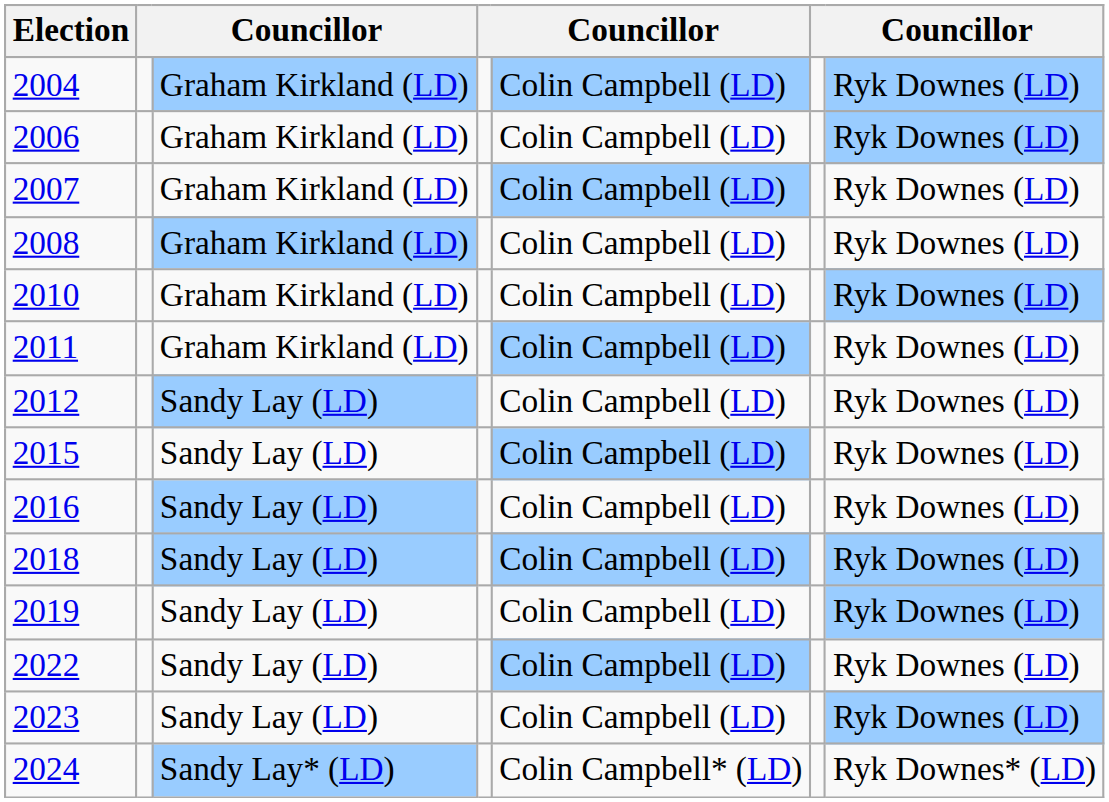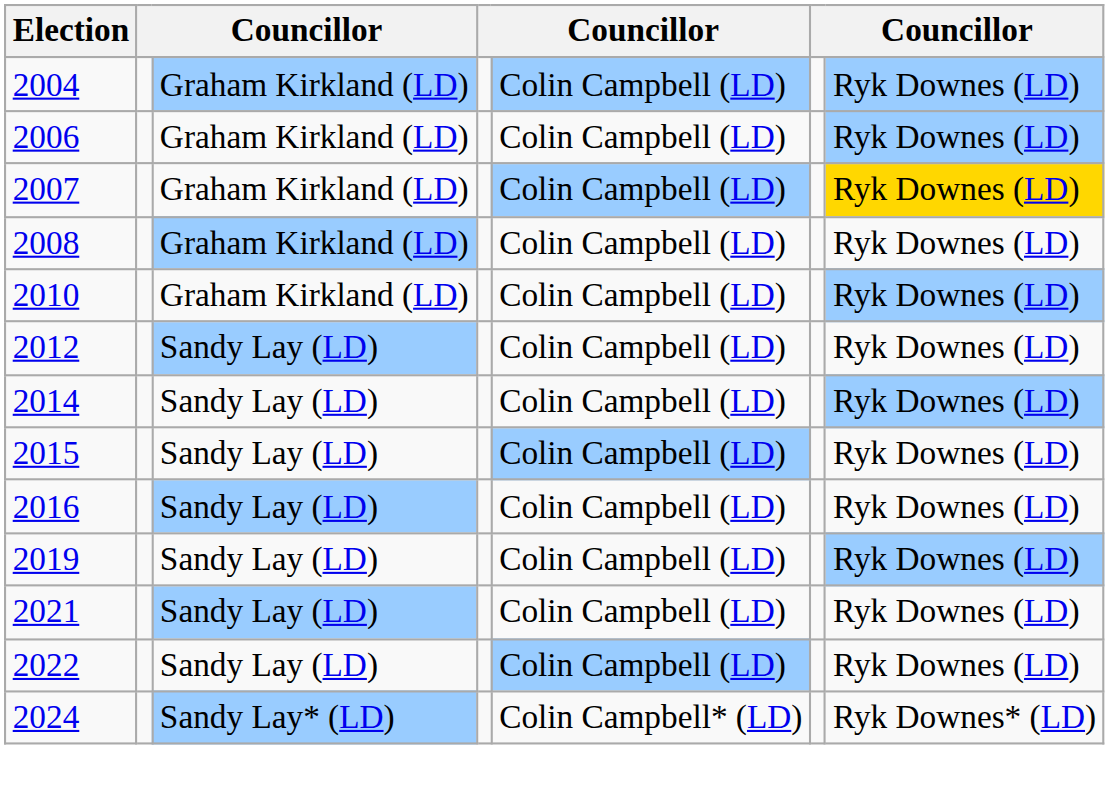(956, 189) no background -> (956, 189) gold background
- row: (45, 347)
+ row: (46, 400)
- row: (46, 558)
+ row: (46, 611)
- row: (46, 717)
